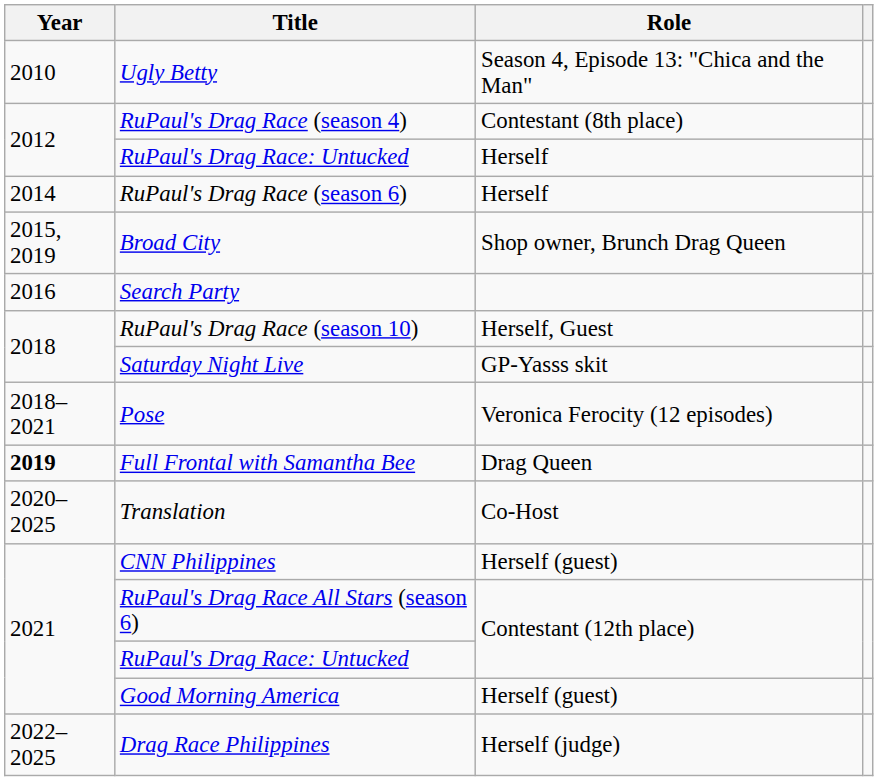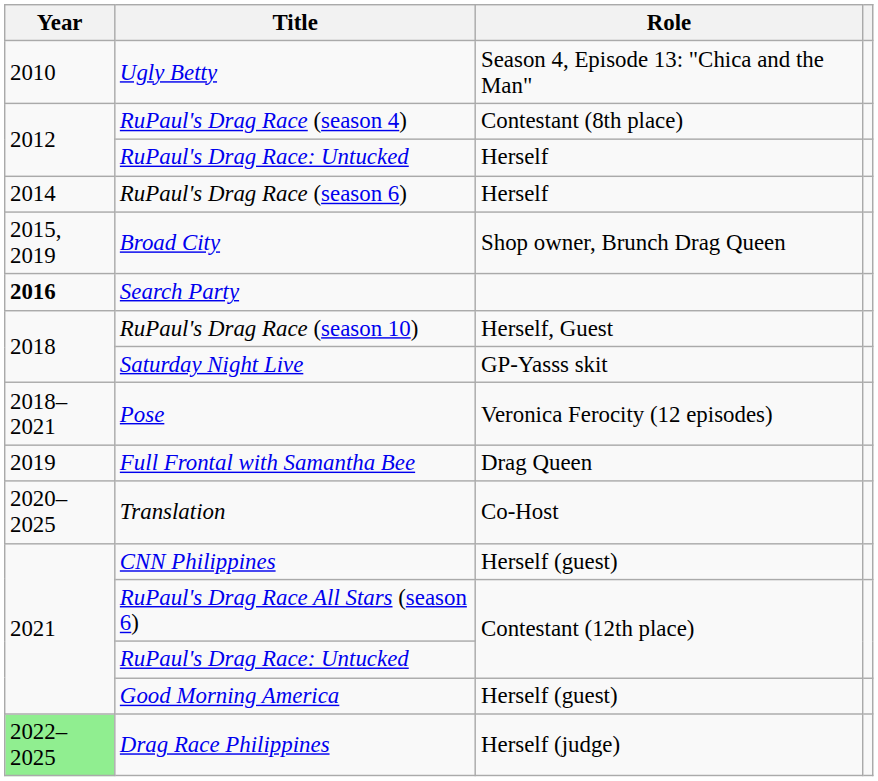(33, 291) normal -> (33, 291) bold
(33, 462) bold -> (33, 462) normal
(39, 744) no background -> (39, 744) lightgreen background
